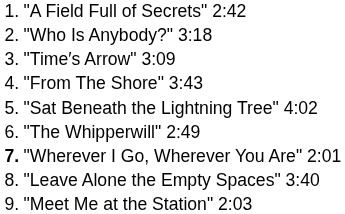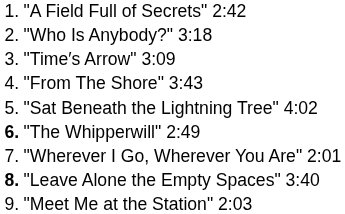(12, 132) normal -> (12, 132) bold
(12, 156) bold -> (12, 156) normal
(12, 180) normal -> (12, 180) bold
